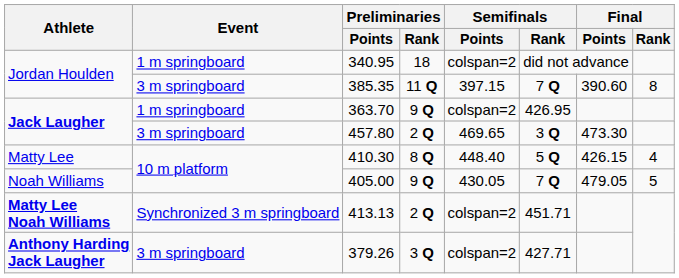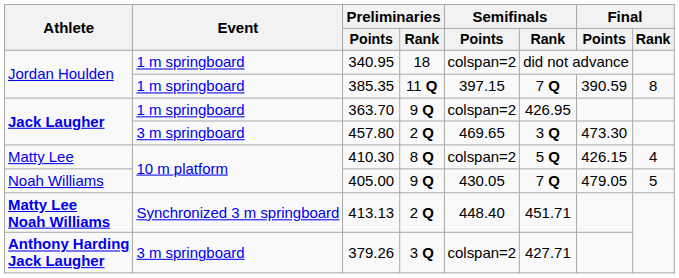(191, 86) 3 m springboard -> (191, 86) 1 m springboard
(604, 86) 390.60 -> (604, 86) 390.59
(482, 157) 448.40 -> (482, 157) colspan=2
(482, 213) colspan=2 -> (482, 213) 448.40
